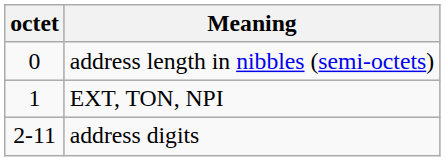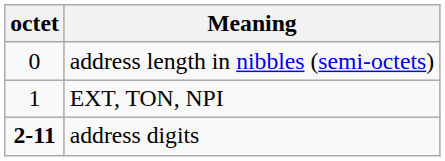(35, 135) normal -> (35, 135) bold
